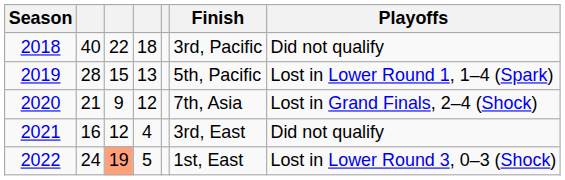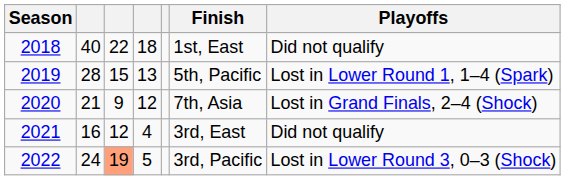(218, 47) 3rd, Pacific -> (208, 47) 1st, East
(208, 160) 1st, East -> (218, 160) 3rd, Pacific
